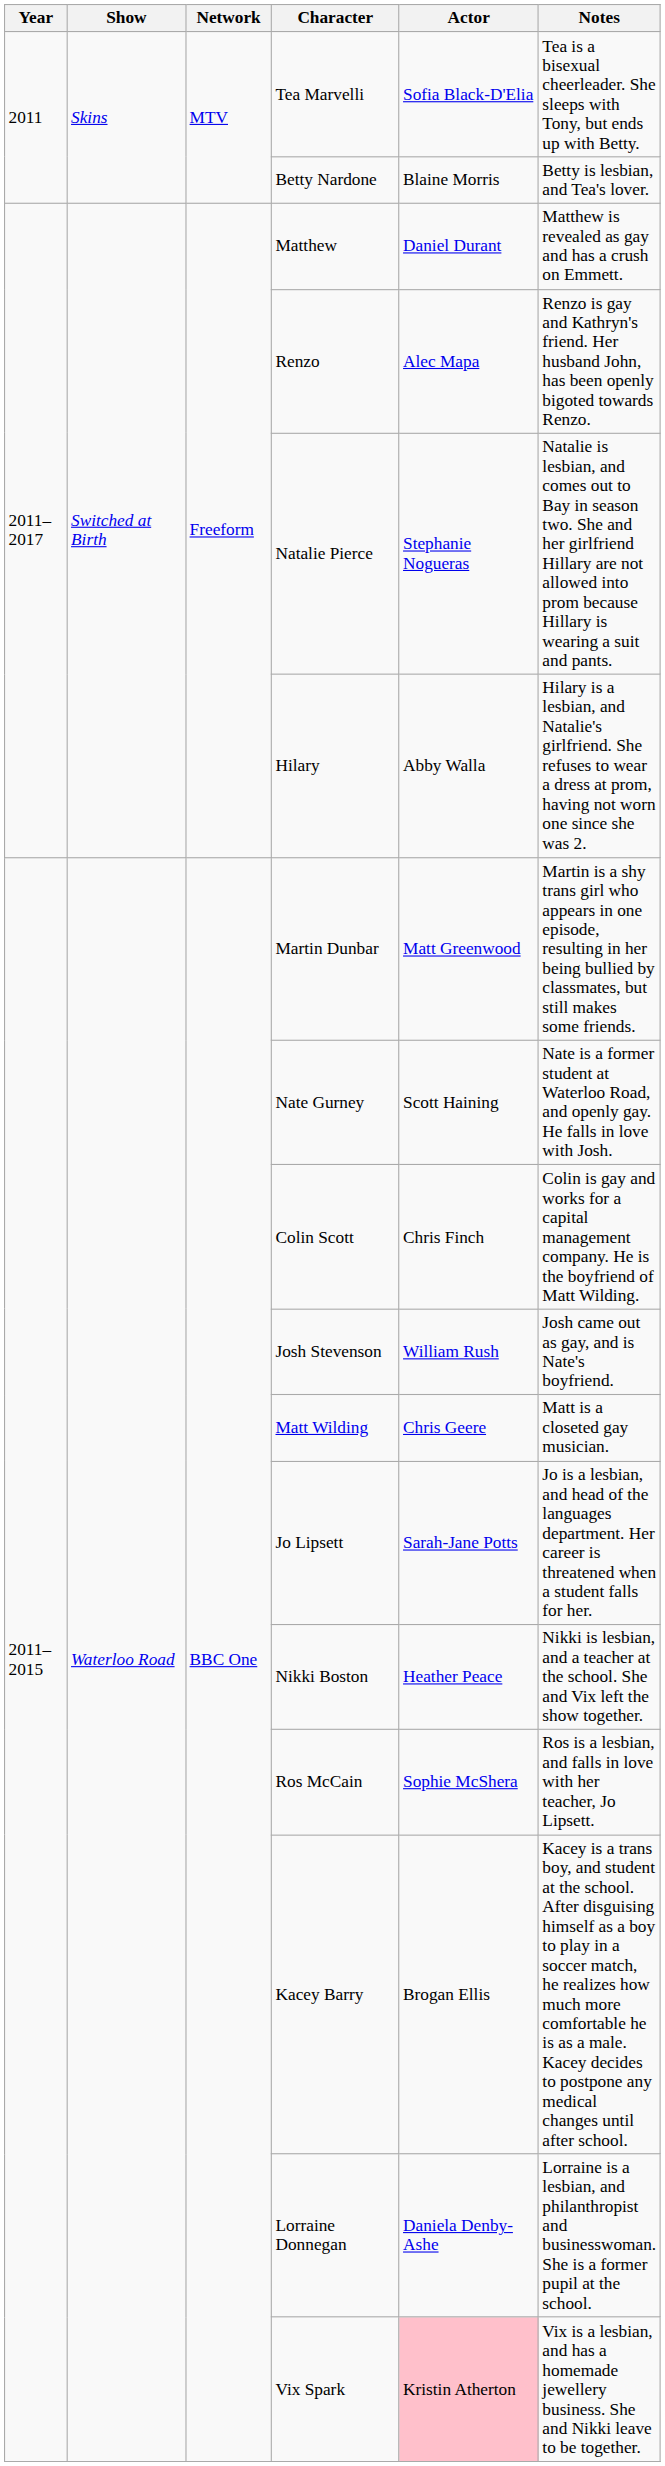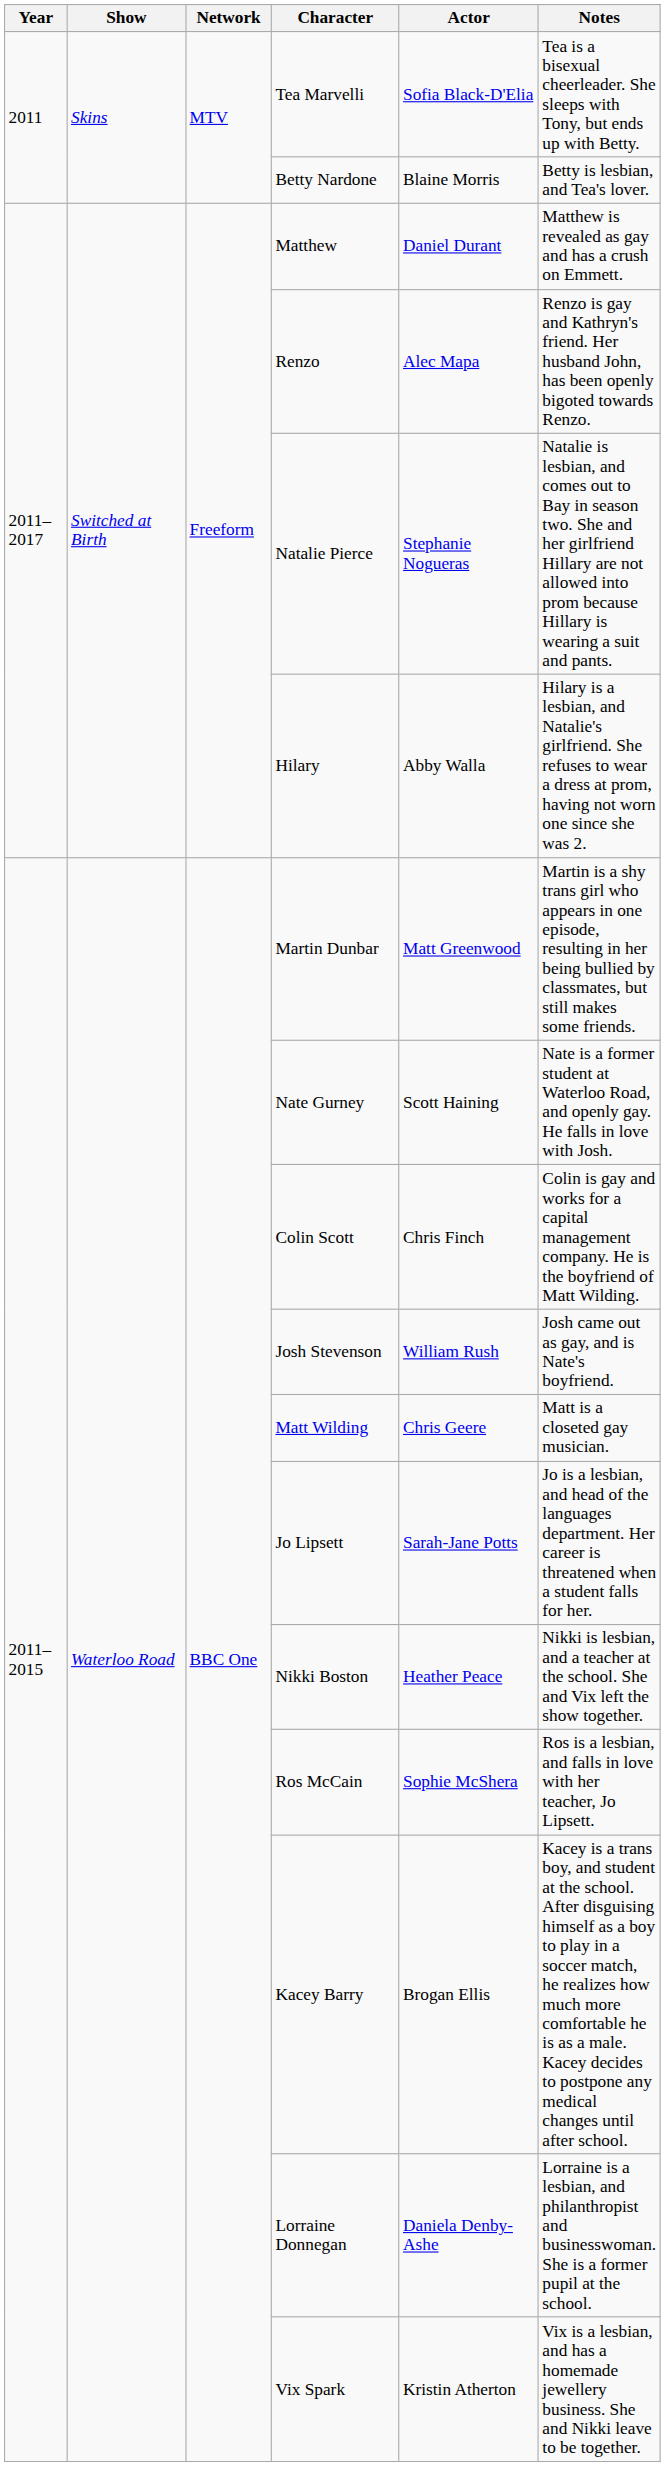(459, 2389) pink background -> (459, 2389) no background
